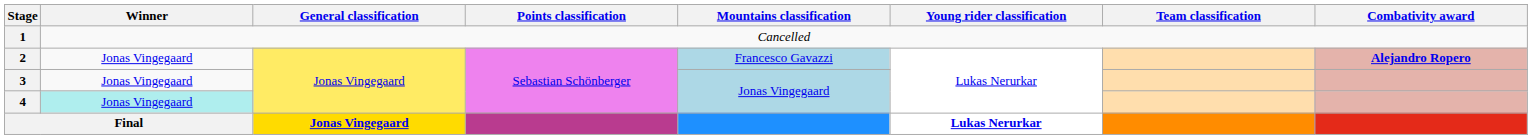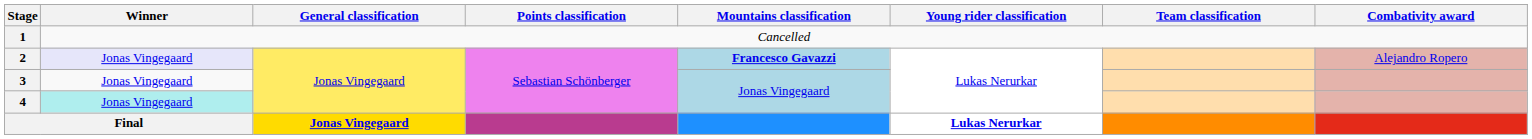(147, 58) no background -> (147, 58) lavender background
(784, 58) normal -> (784, 58) bold
(1421, 58) bold -> (1421, 58) normal
